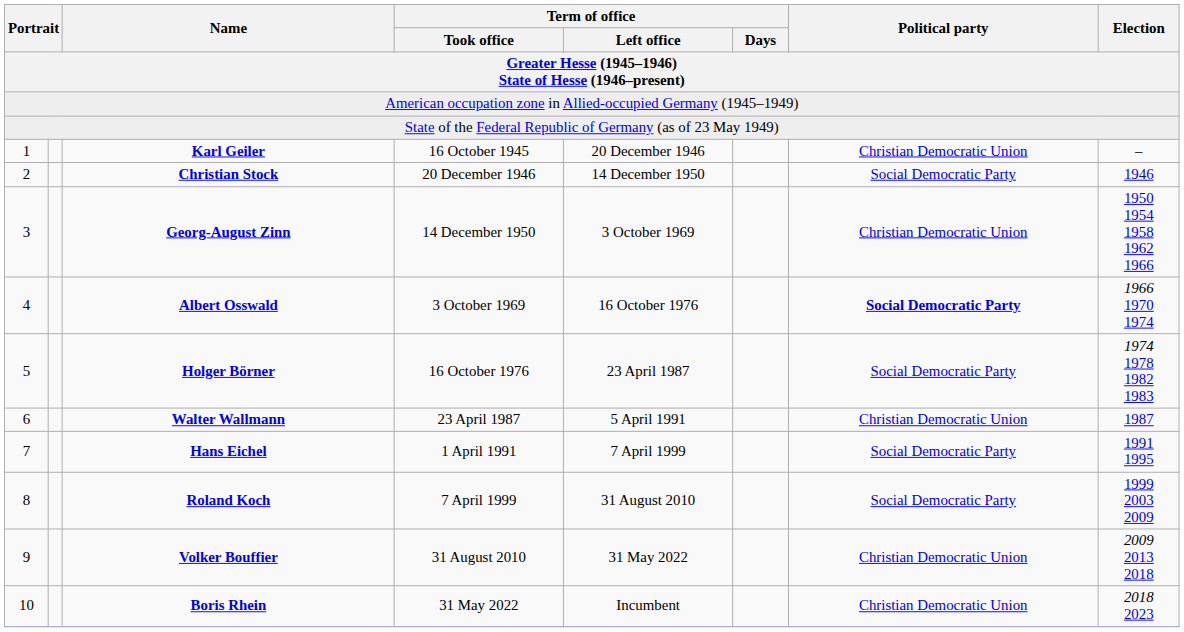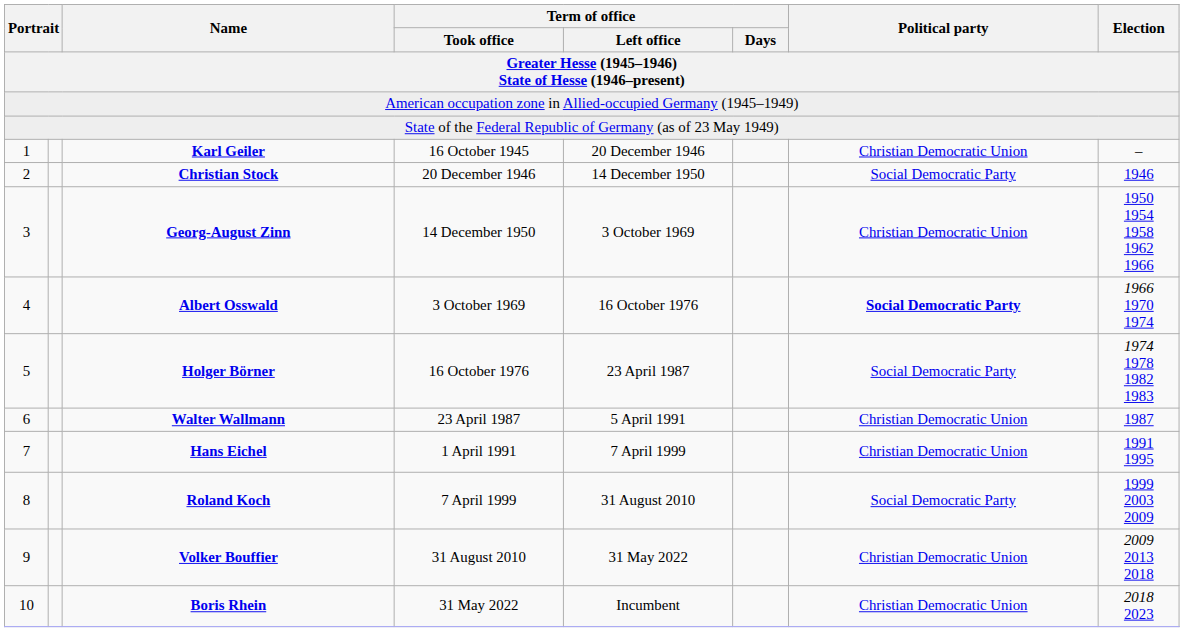(943, 451) Social Democratic Party -> (943, 451) Christian Democratic Union
